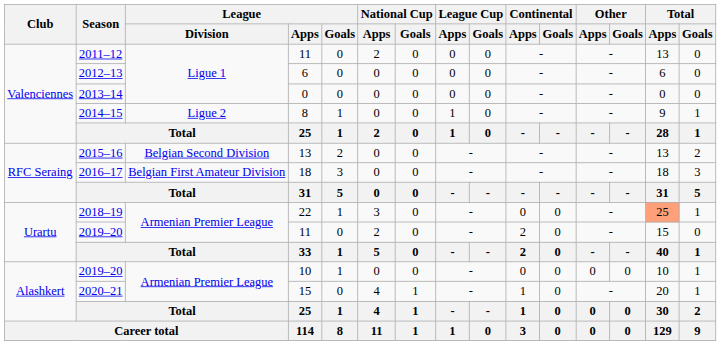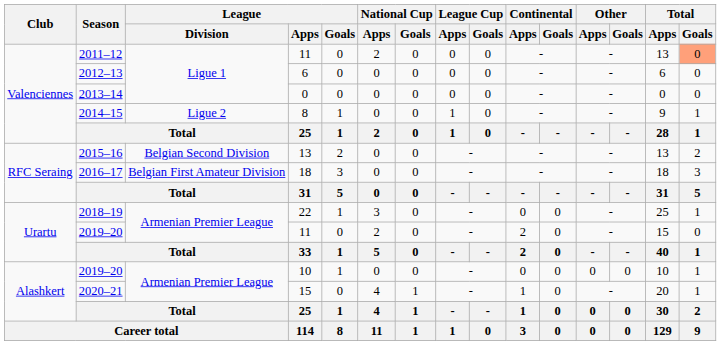(697, 53) no background -> (697, 53) lightsalmon background
(662, 212) lightsalmon background -> (662, 212) no background
